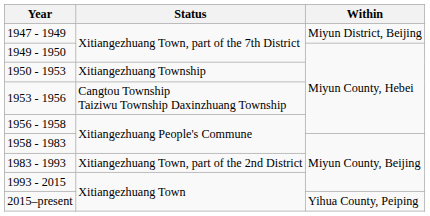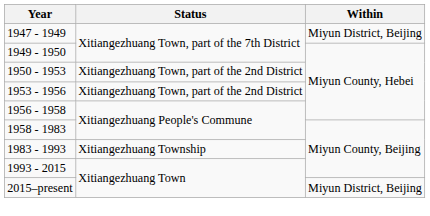(142, 71) Xitiangezhuang Township -> (190, 71) Xitiangezhuang Town, part of the 2nd District
(182, 98) Cangtou Township Taiziwu Township Daxinzhuang Township -> (190, 91) Xitiangezhuang Town, part of the 2nd District
(190, 162) Xitiangezhuang Town, part of the 2nd District -> (142, 149) Xitiangezhuang Township
(363, 201) Yihua County, Peiping -> (365, 187) Miyun District, Beijing
